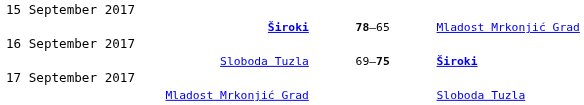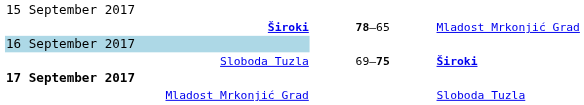(70, 44) no background -> (70, 44) lightblue background
(70, 78) normal -> (70, 78) bold
